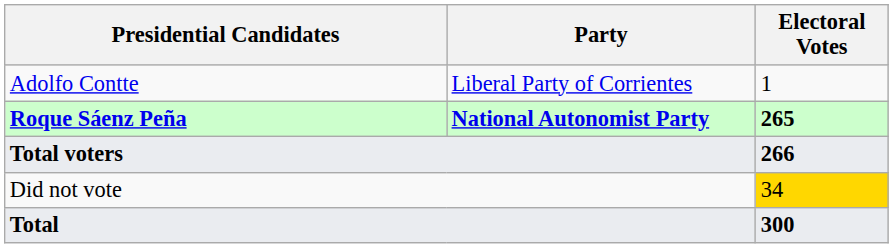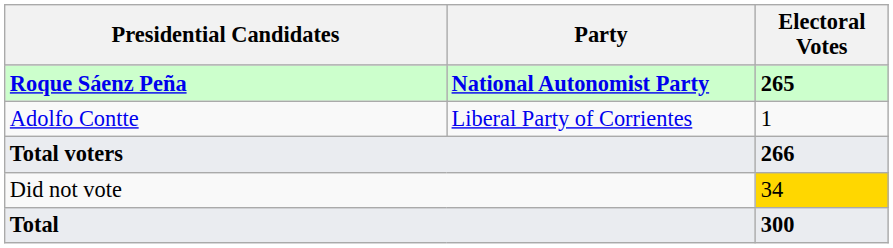rows swapped: (98, 118) <-> (74, 82)
